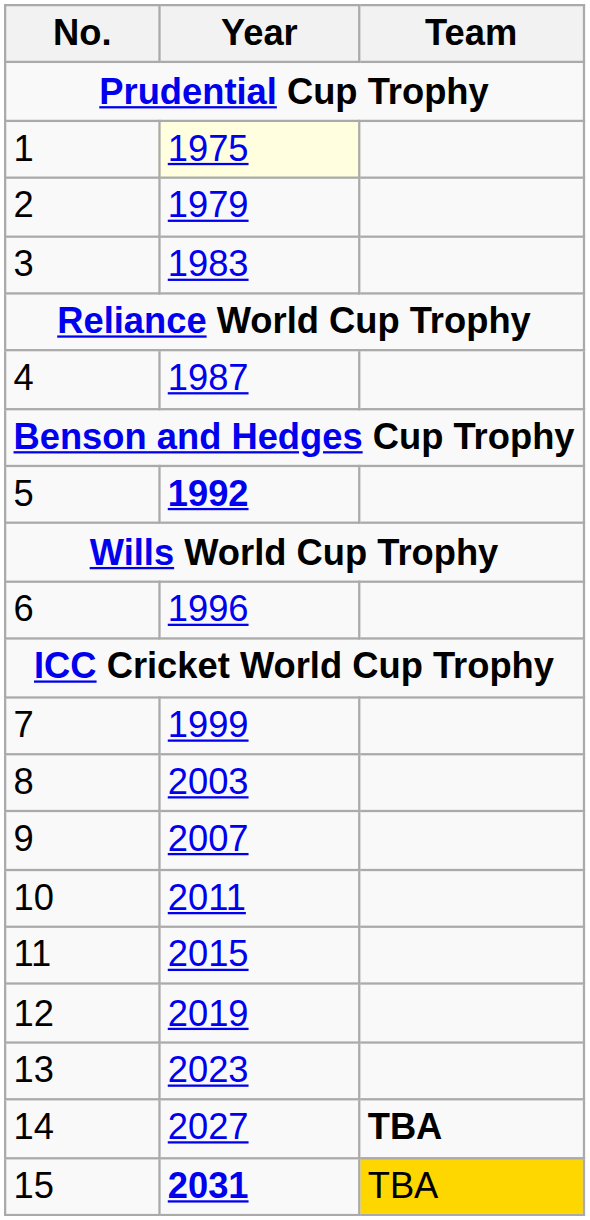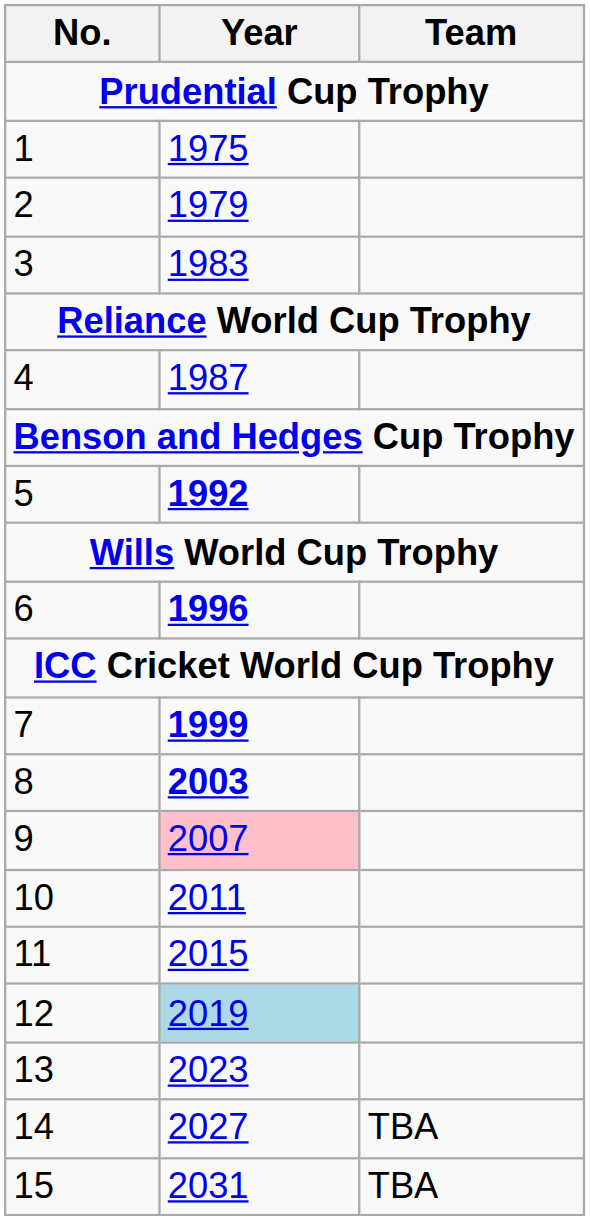(208, 148) lightyellow background -> (208, 148) no background
(208, 609) normal -> (208, 609) bold
(208, 724) normal -> (208, 724) bold
(208, 782) normal -> (208, 782) bold
(208, 839) no background -> (208, 839) pink background
(208, 1012) no background -> (208, 1012) lightblue background
(405, 1127) bold -> (403, 1127) normal
(208, 1185) bold -> (208, 1185) normal
(403, 1185) gold background -> (403, 1185) no background
